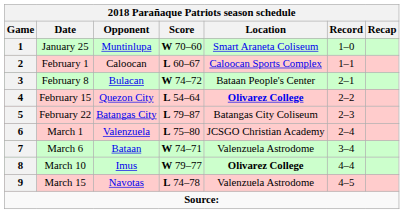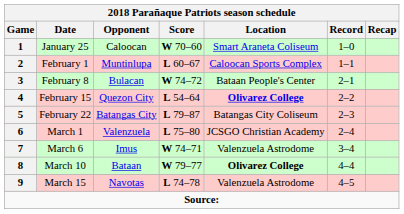(126, 47) Muntinlupa -> (126, 47) Caloocan
(126, 64) Caloocan -> (126, 64) Muntinlupa
(126, 149) Bataan -> (126, 149) Imus
(126, 166) Imus -> (126, 166) Bataan
